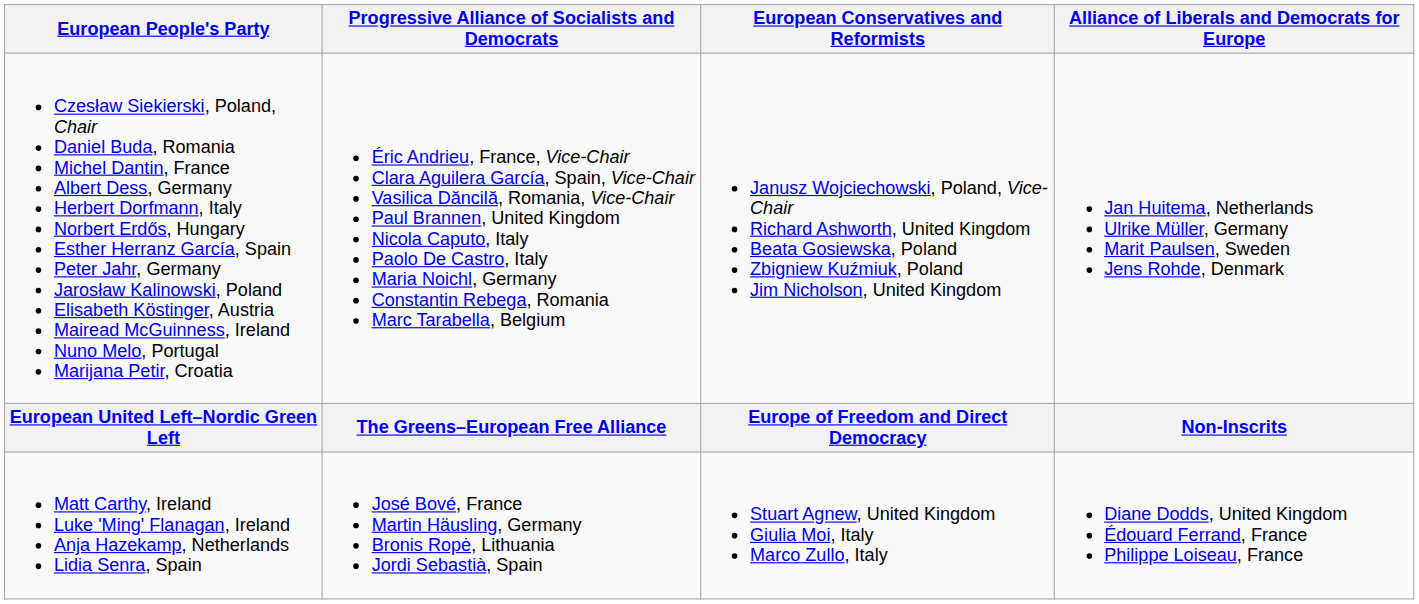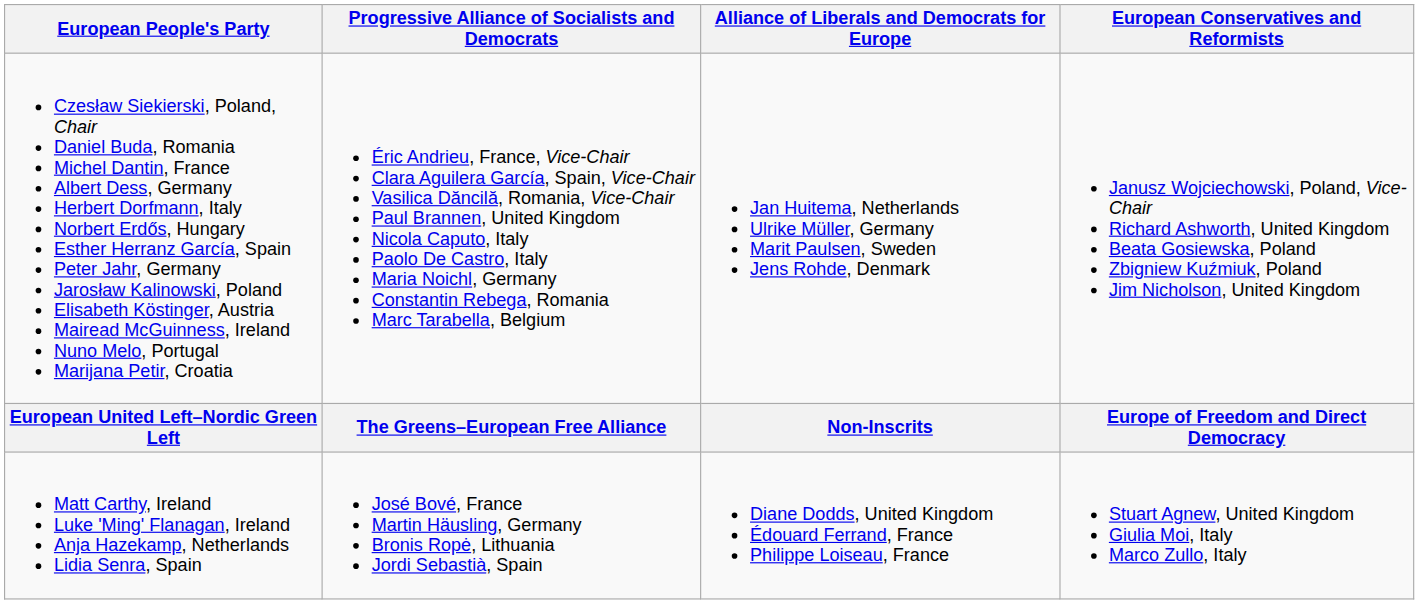columns swapped: (878, 29) <-> (1234, 29)
